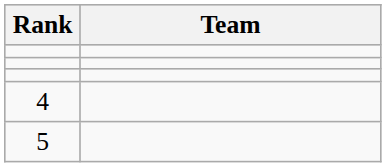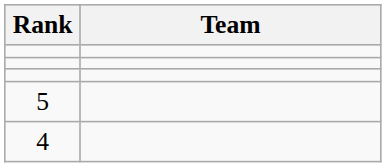(43, 100) 4 -> (43, 100) 5
(43, 141) 5 -> (43, 141) 4
